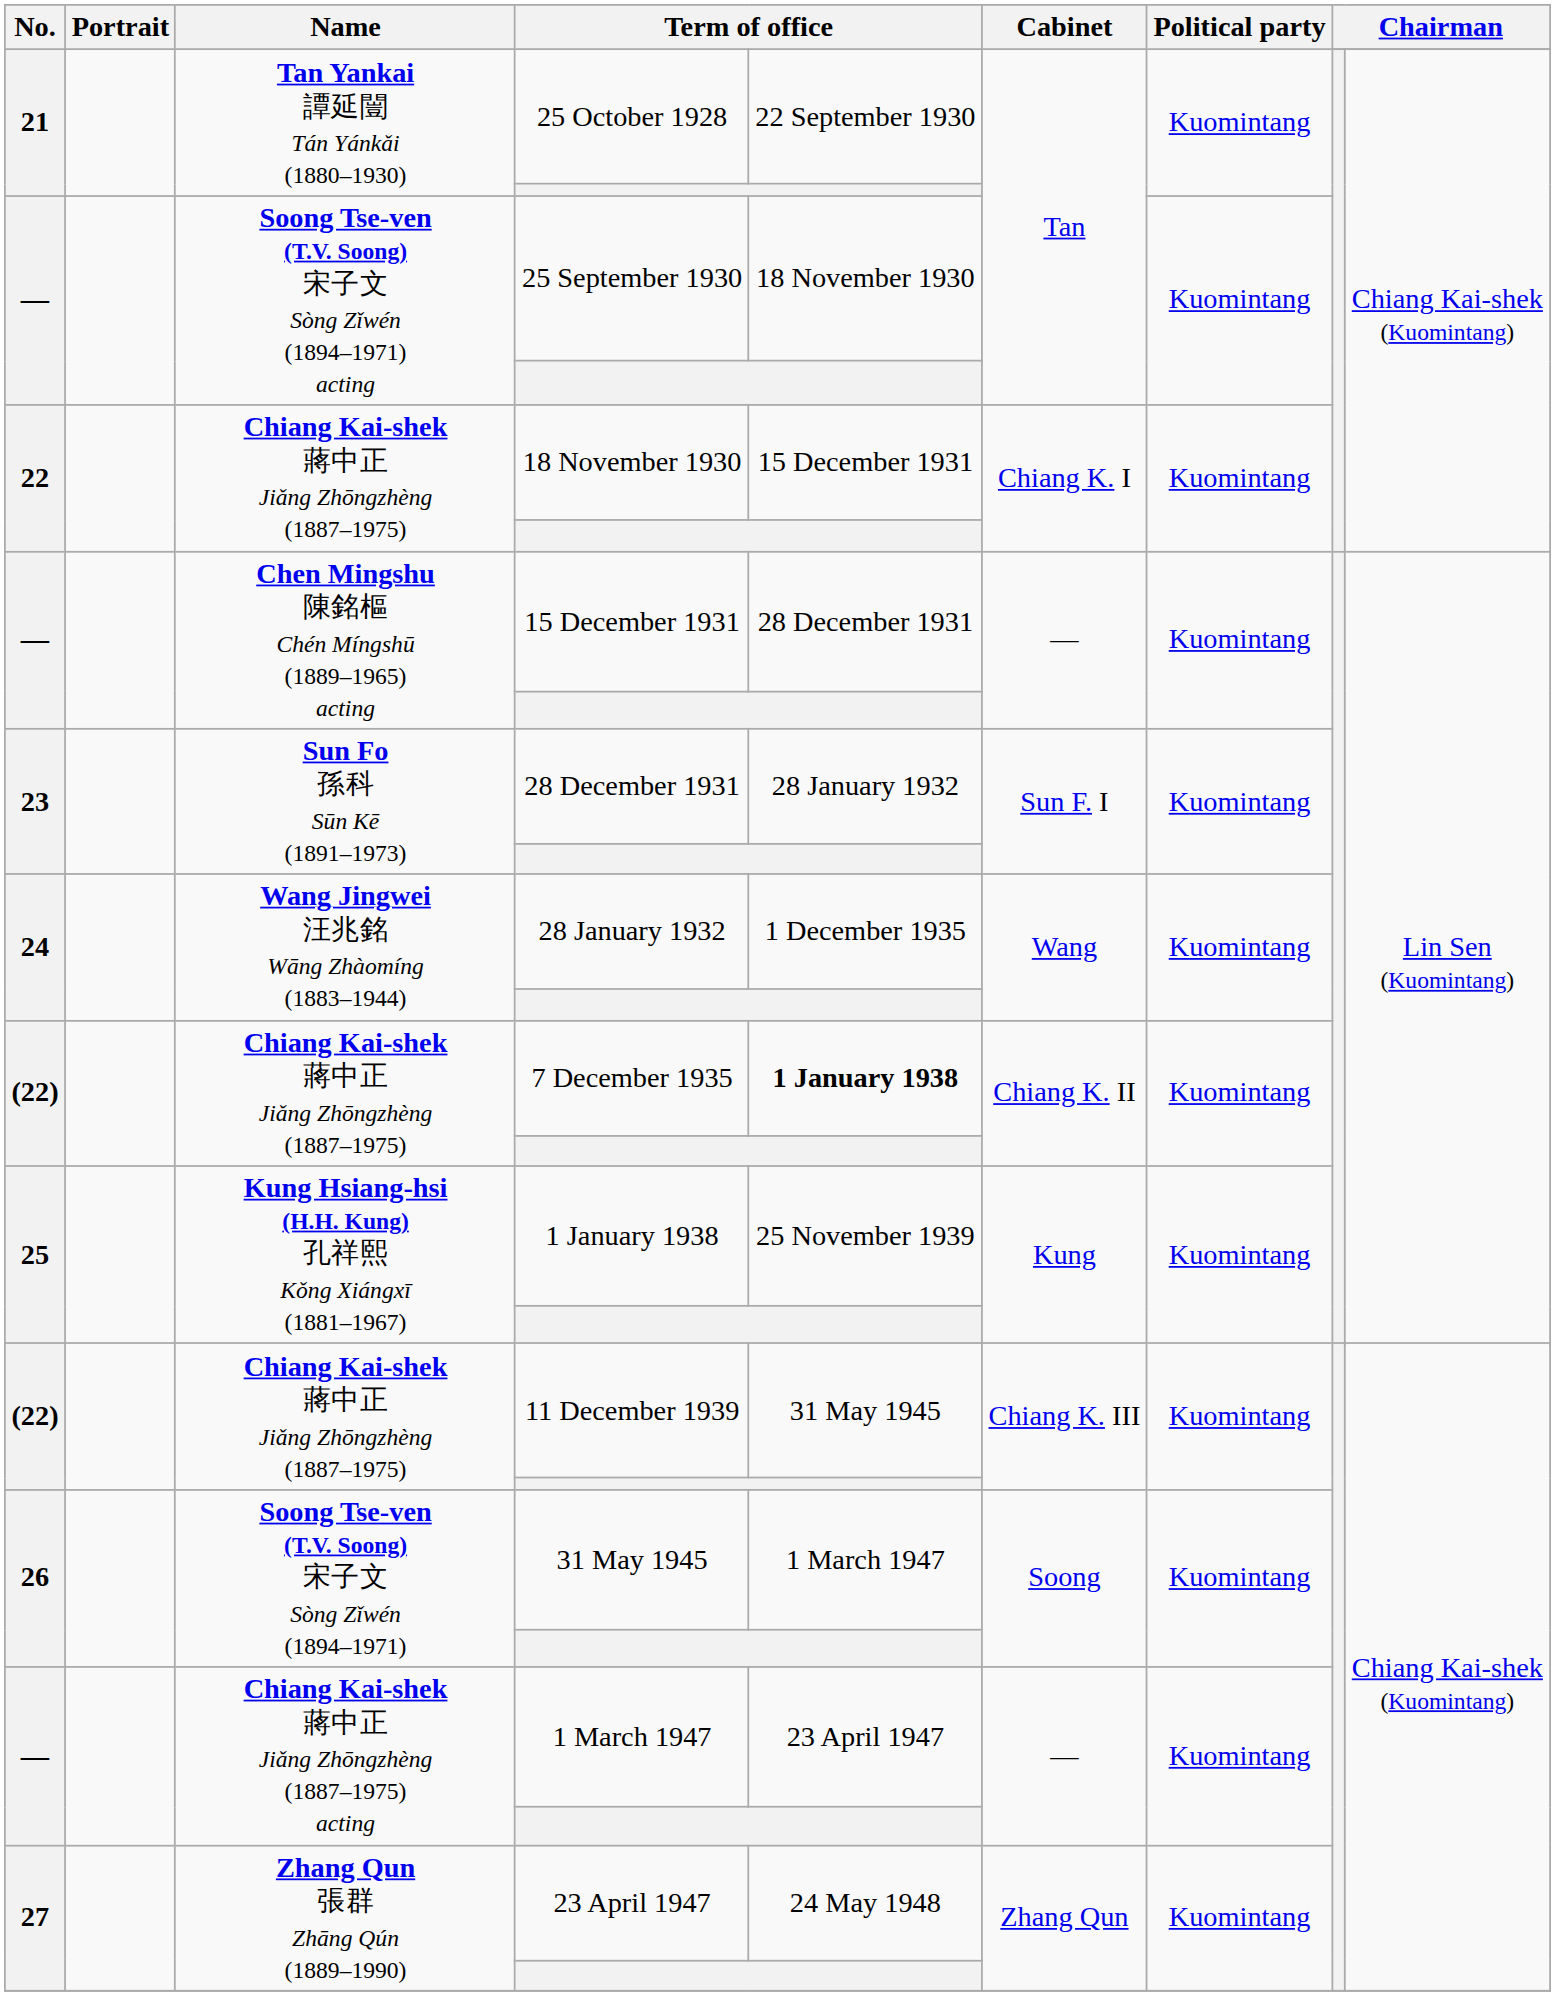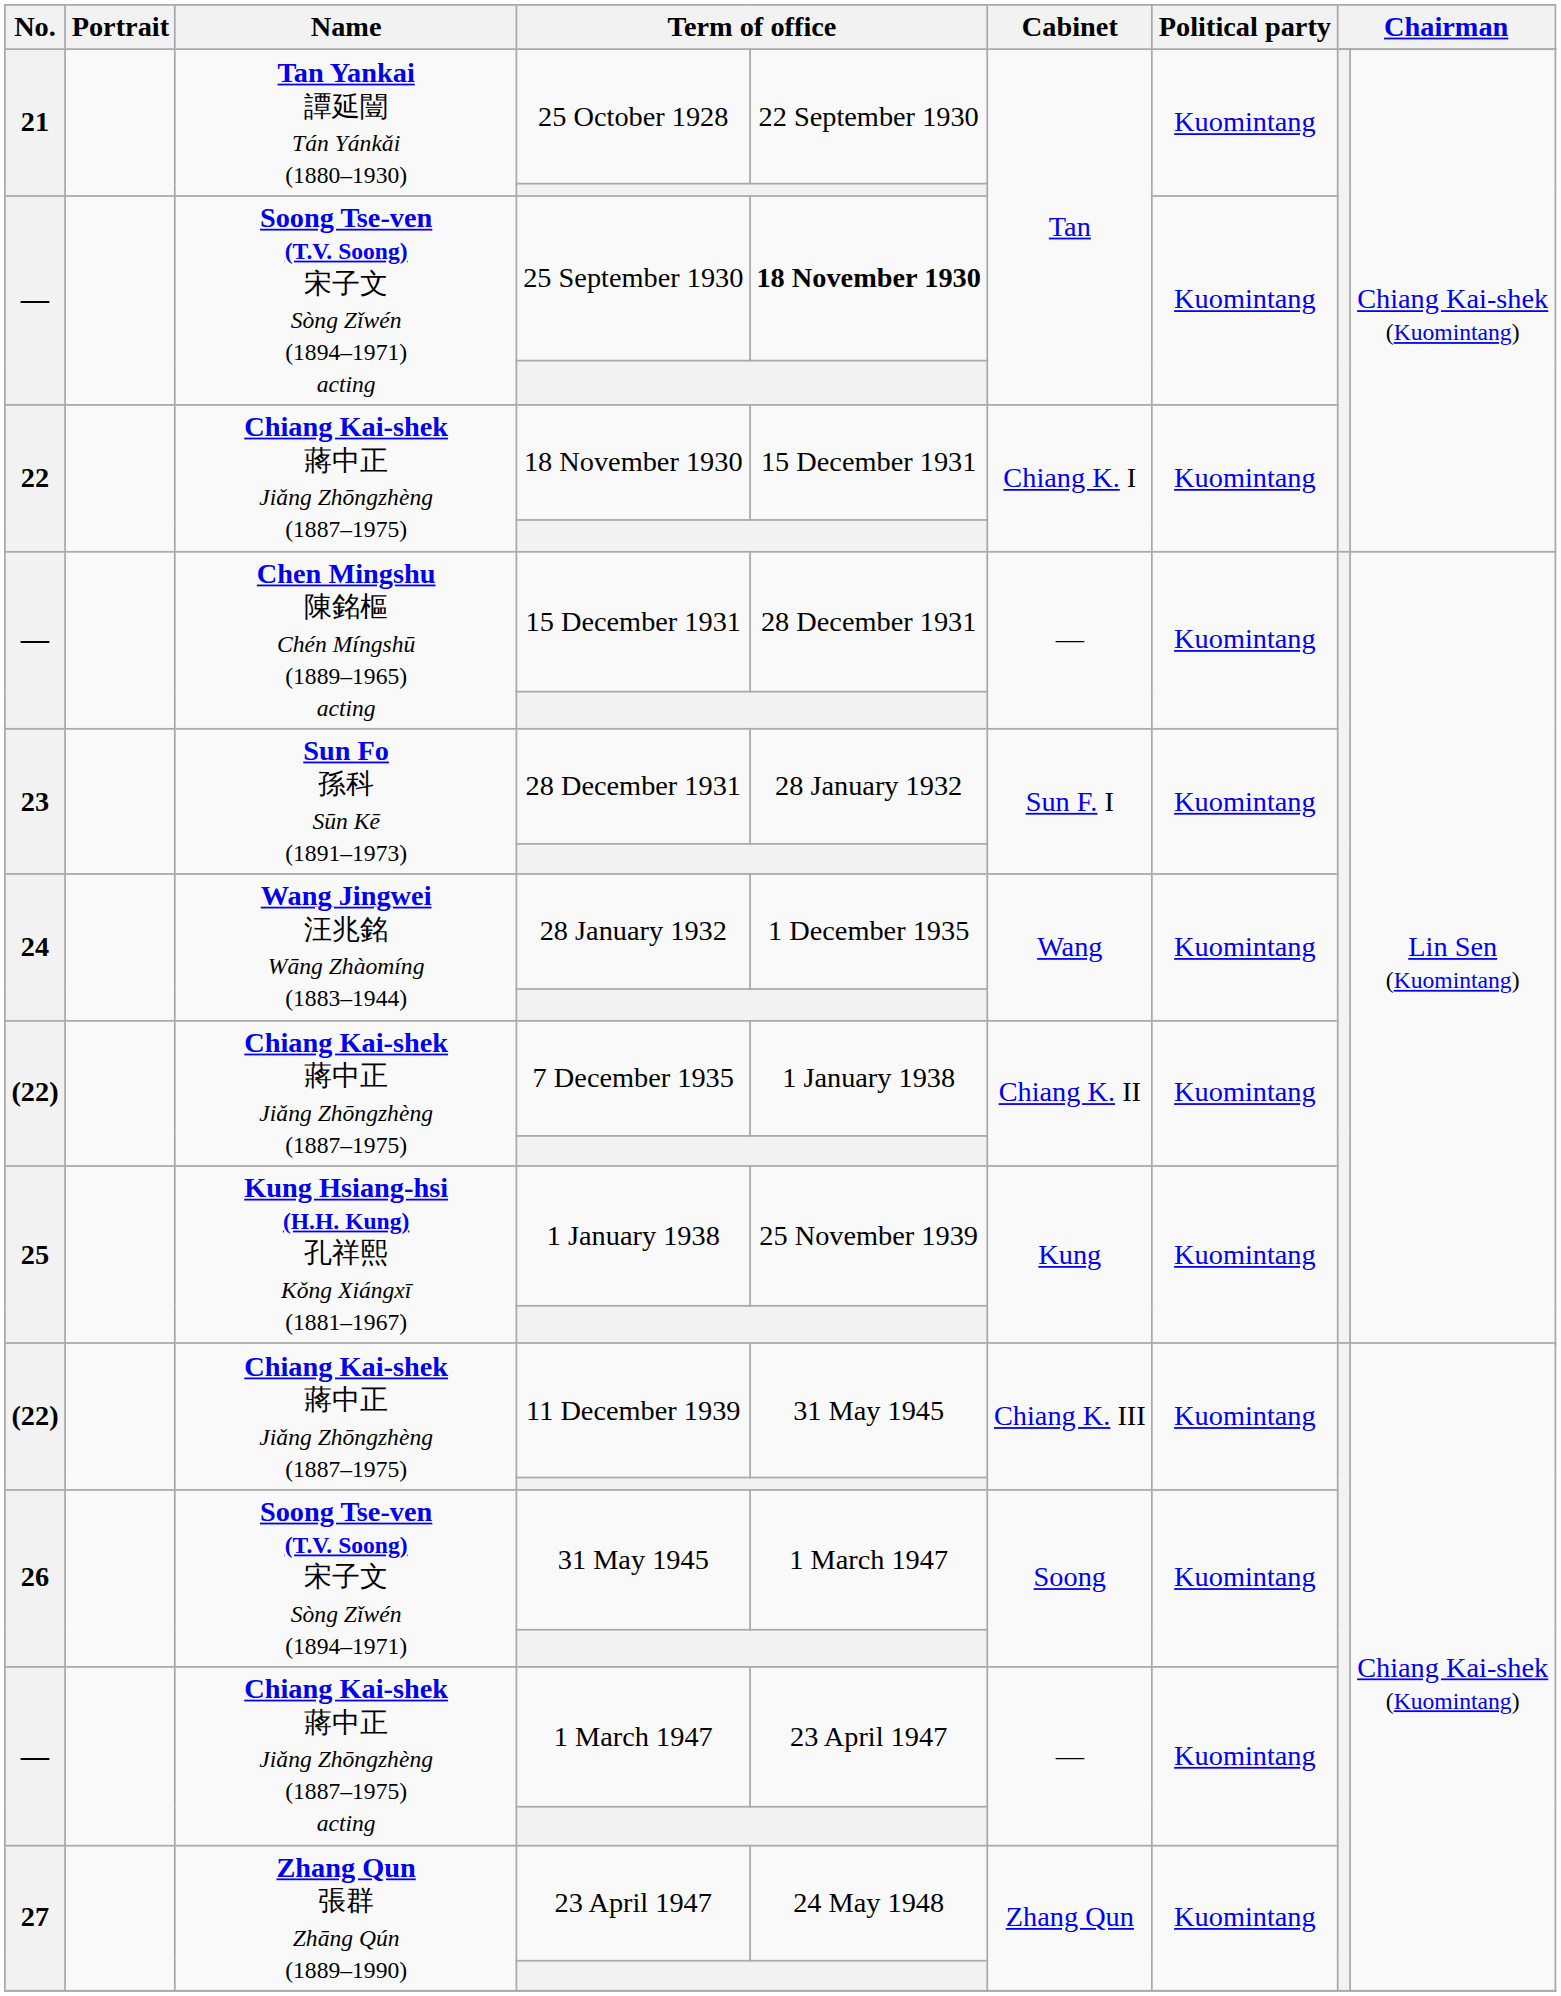(865, 277) normal -> (869, 277) bold
(865, 1077) bold -> (869, 1077) normal
